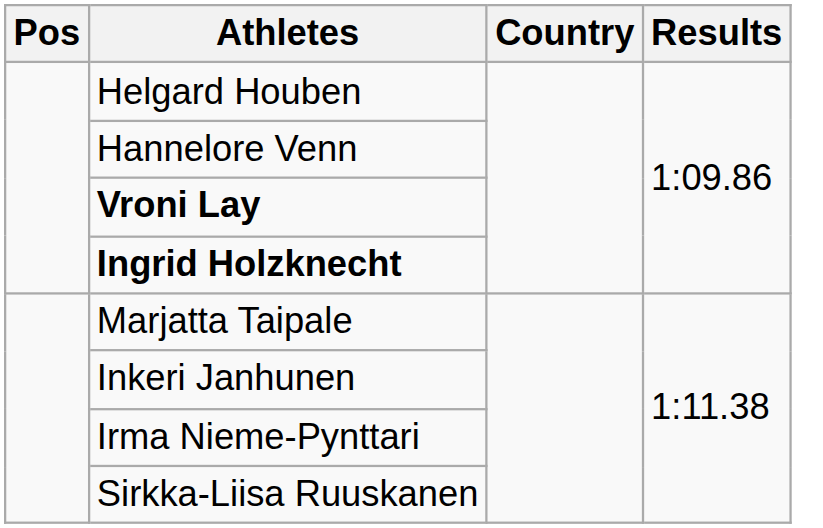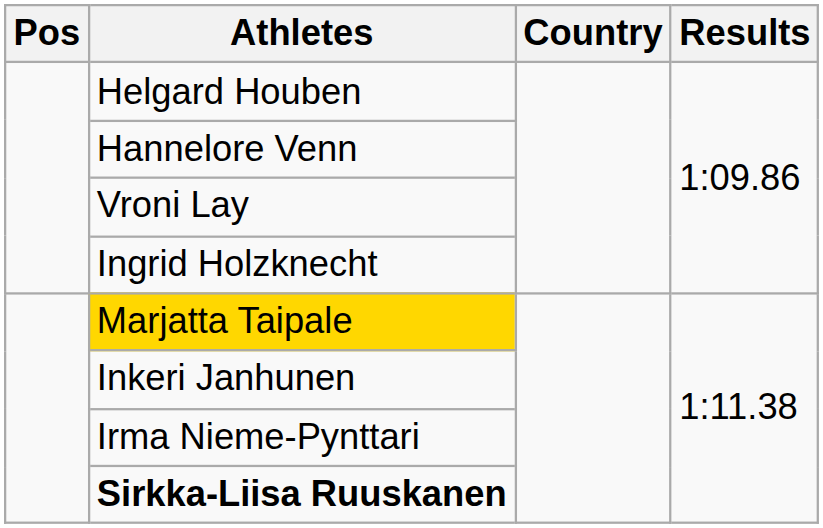(179, 206) bold -> (173, 206) normal
(249, 263) bold -> (237, 263) normal
(225, 321) no background -> (225, 321) gold background
(288, 494) normal -> (302, 494) bold
